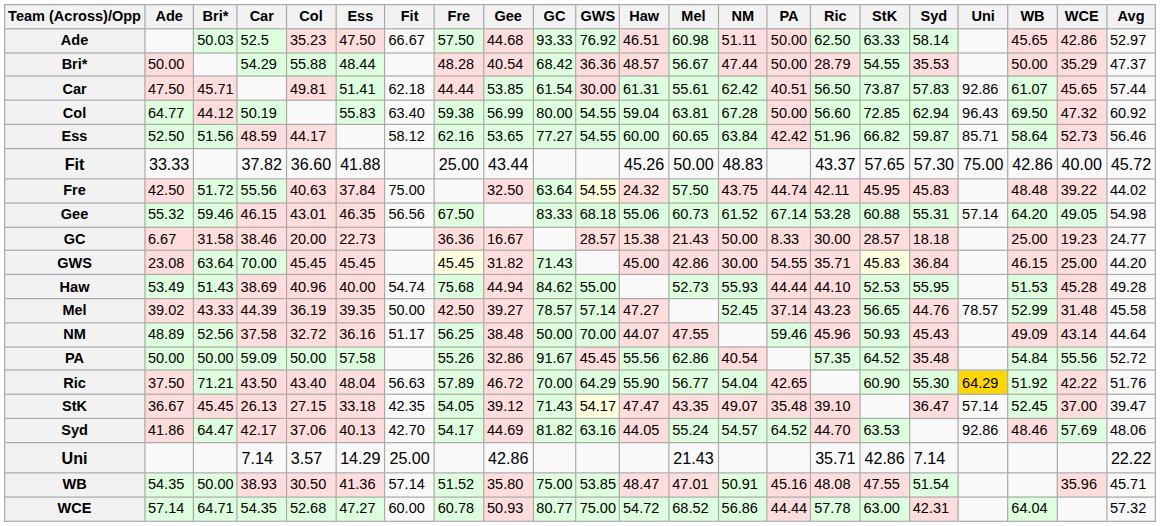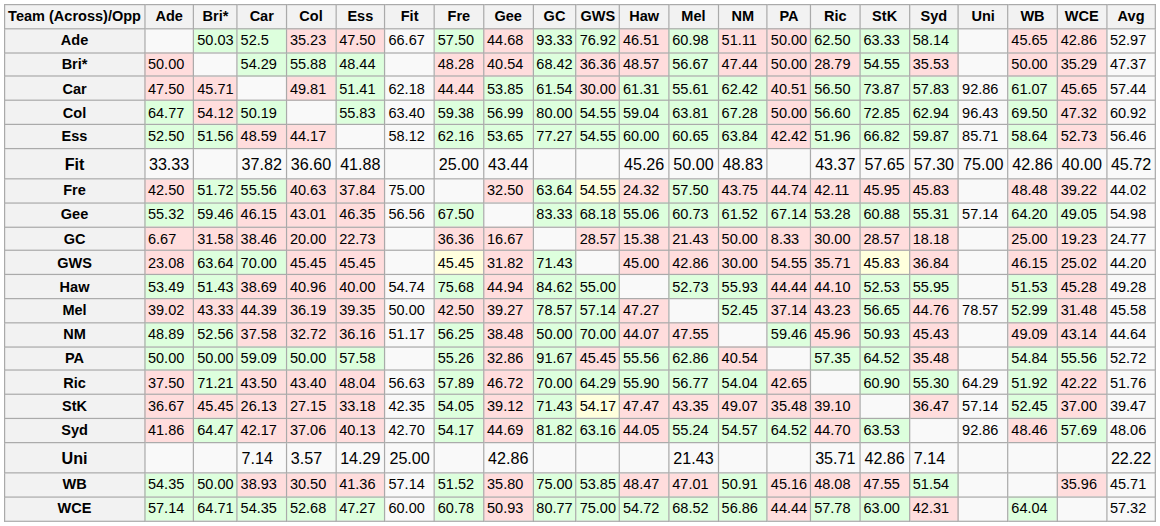(215, 112) 44.12 -> (215, 112) 54.12
(1079, 263) 25.00 -> (1079, 263) 25.02
(980, 382) gold background -> (980, 382) no background
